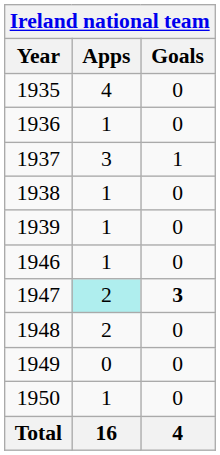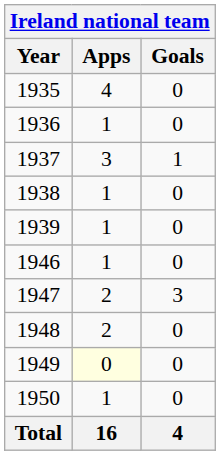(106, 295) paleturquoise background -> (106, 295) no background
(178, 295) bold -> (178, 295) normal
(106, 364) no background -> (106, 364) lightyellow background
